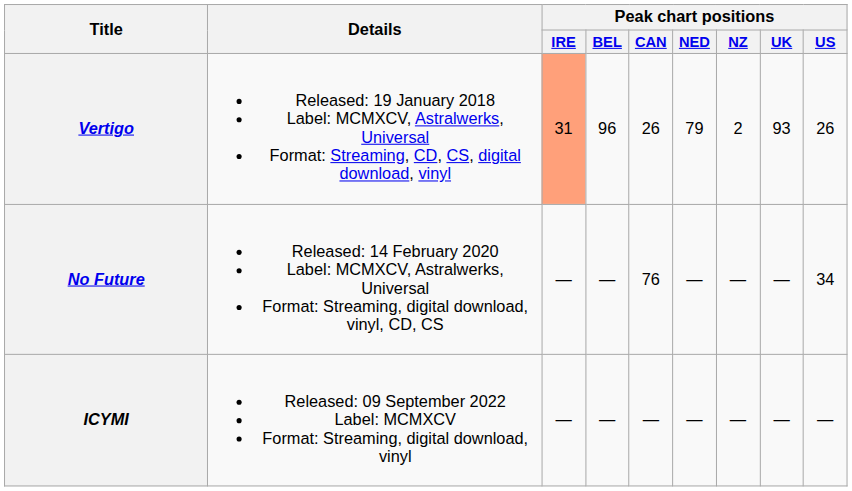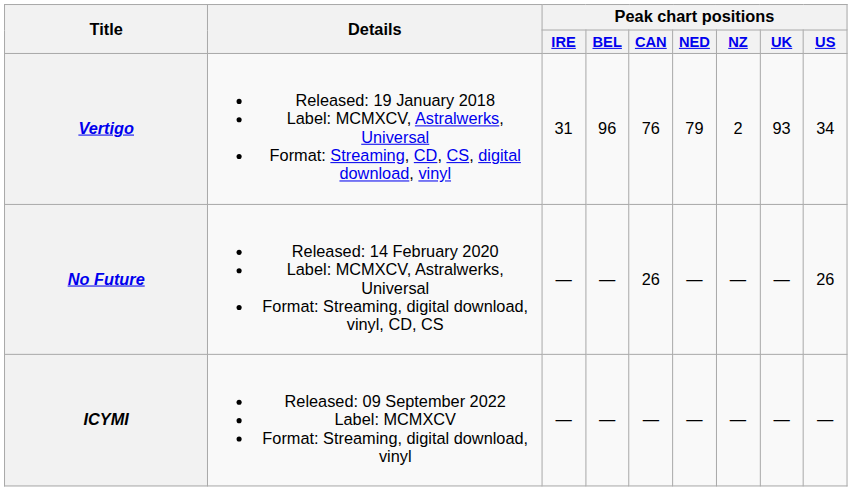(564, 128) lightsalmon background -> (564, 128) no background
(651, 128) 26 -> (651, 128) 76
(825, 128) 26 -> (825, 128) 34
(651, 279) 76 -> (651, 279) 26
(825, 279) 34 -> (825, 279) 26
